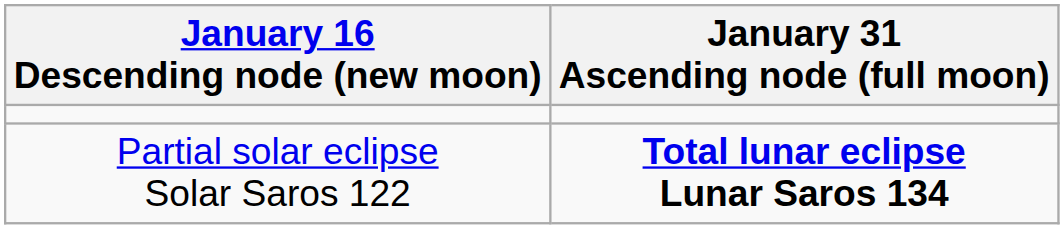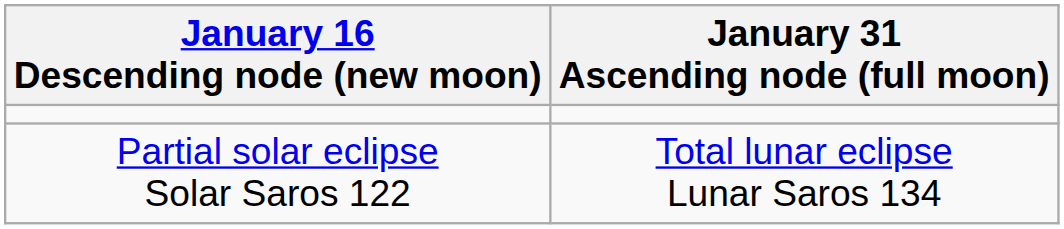(804, 172) bold -> (804, 172) normal
